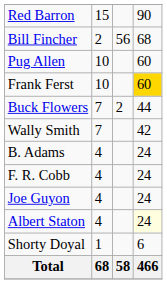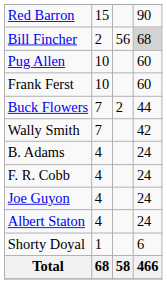(144, 38) no background -> (144, 38) lightgrey background
(144, 84) gold background -> (144, 84) no background
(144, 221) lightyellow background -> (144, 221) no background
